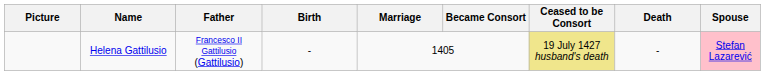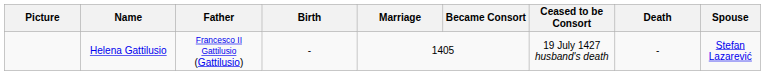(572, 51) khaki background -> (572, 51) no background
(730, 51) pink background -> (730, 51) no background
